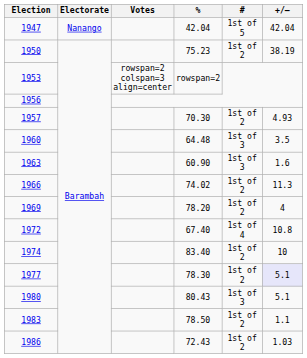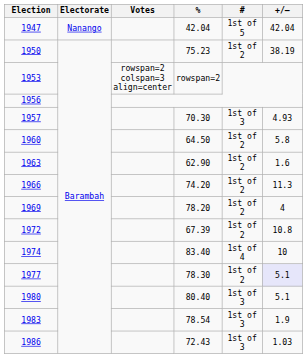(242, 119) 1st of 2 -> (242, 119) 1st of 3
(198, 141) 64.48 -> (198, 141) 64.50
(242, 141) 1st of 3 -> (242, 141) 1st of 2
(282, 141) 3.5 -> (282, 141) 5.8
(198, 163) 60.90 -> (198, 163) 62.90
(242, 163) 1st of 3 -> (242, 163) 1st of 2
(198, 186) 74.02 -> (198, 186) 74.20
(198, 231) 67.40 -> (198, 231) 67.39
(242, 231) 1st of 4 -> (242, 231) 1st of 2
(242, 253) 1st of 2 -> (242, 253) 1st of 4
(198, 298) 80.43 -> (198, 298) 80.40
(198, 320) 78.50 -> (198, 320) 78.54
(242, 320) 1st of 2 -> (242, 320) 1st of 3
(282, 320) 1.1 -> (282, 320) 1.9
(242, 343) 1st of 2 -> (242, 343) 1st of 3
